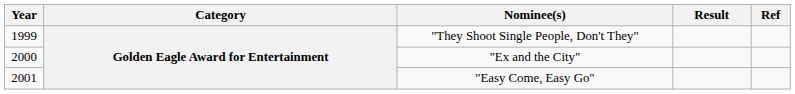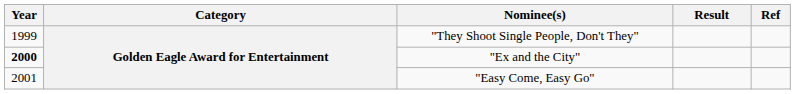(24, 57) normal -> (24, 57) bold
